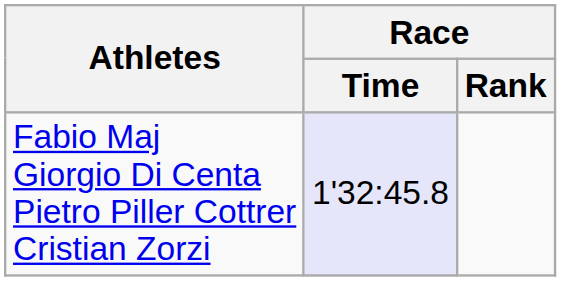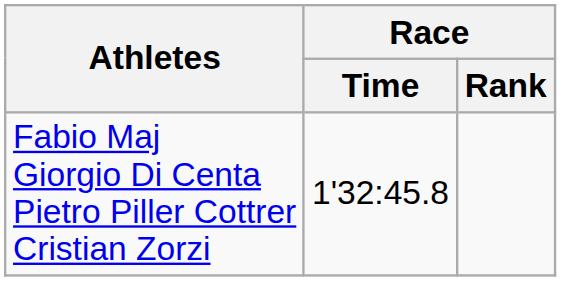(380, 194) lavender background -> (380, 194) no background
